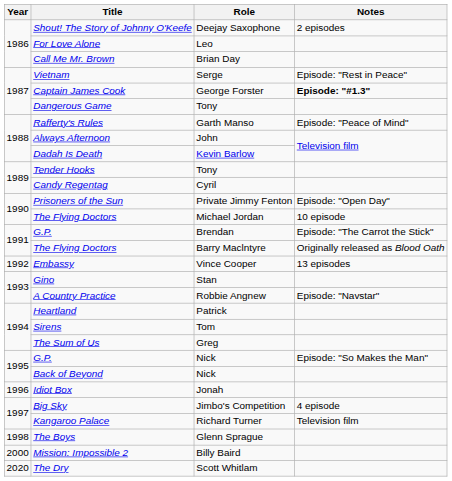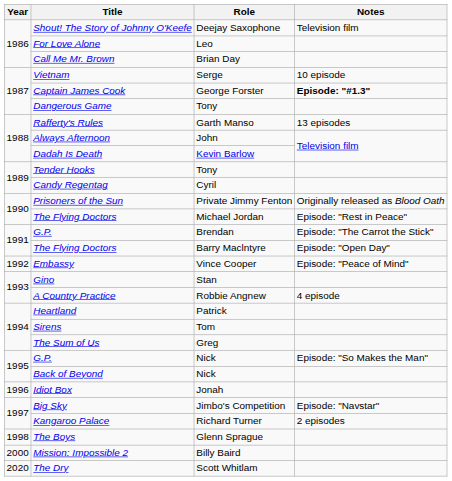(321, 28) 2 episodes -> (328, 28) Television film
(352, 75) Episode: "Rest in Peace" -> (321, 75) 10 episode
(353, 122) Episode: "Peace of Mind" -> (324, 122) 13 episodes
(343, 201) Episode: "Open Day" -> (371, 201) Originally released as Blood Oath
(321, 216) 10 episode -> (352, 216) Episode: "Rest in Peace"
(371, 248) Originally released as Blood Oath -> (343, 248) Episode: "Open Day"
(324, 264) 13 episodes -> (353, 264) Episode: "Peace of Mind"
(338, 295) Episode: "Navstar" -> (318, 295) 4 episode
(318, 405) 4 episode -> (338, 405) Episode: "Navstar"
(328, 421) Television film -> (321, 421) 2 episodes
